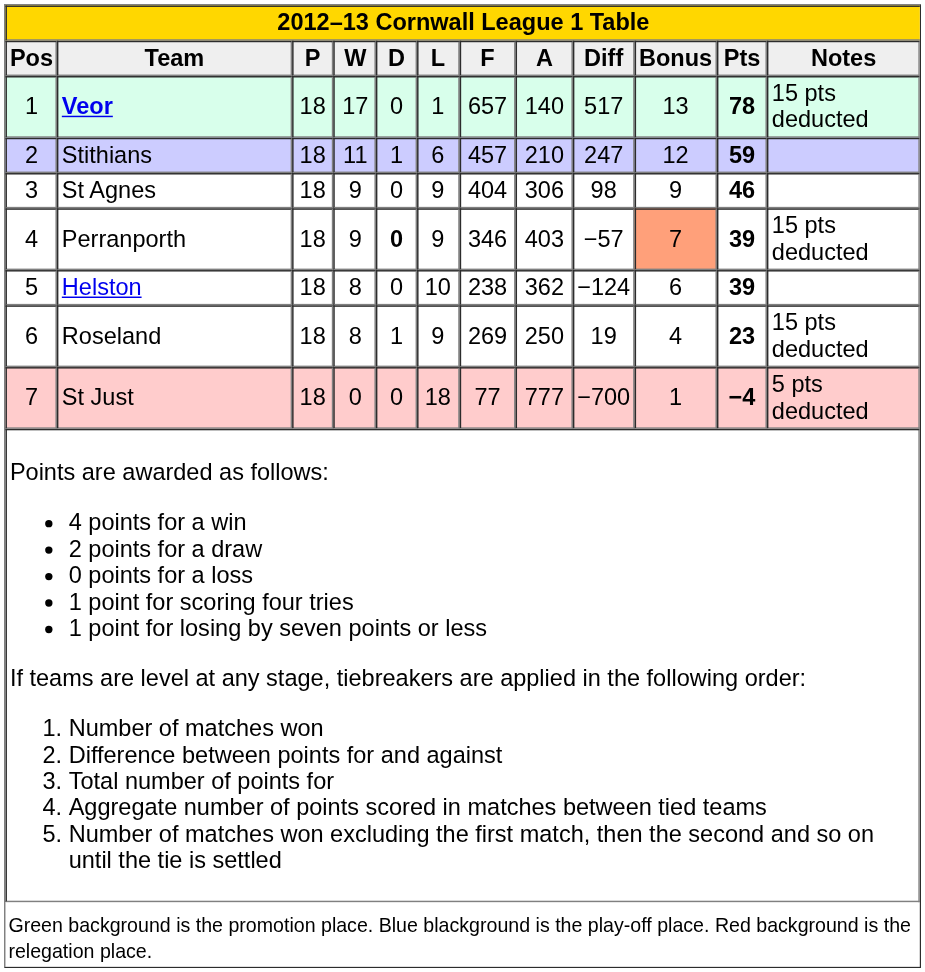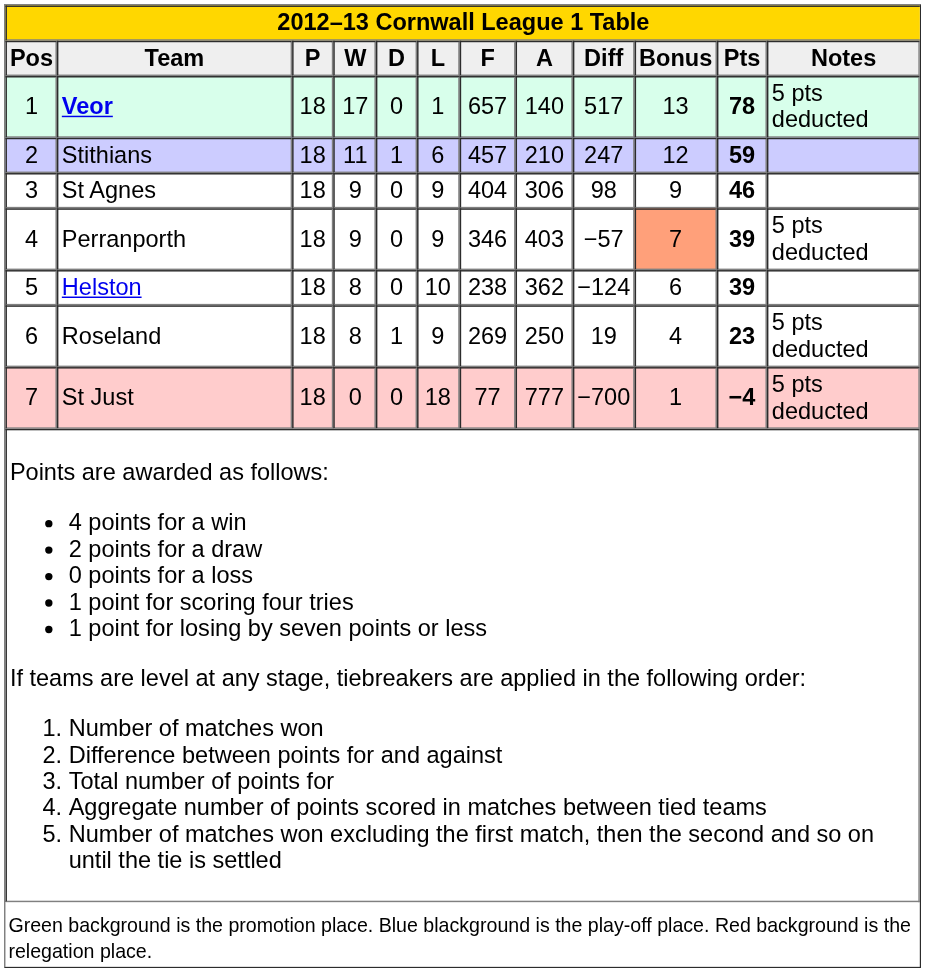(820, 106) 15 pts deducted -> (820, 106) 5 pts deducted
(397, 238) bold -> (397, 238) normal
(820, 238) 15 pts deducted -> (820, 238) 5 pts deducted
(820, 335) 15 pts deducted -> (820, 335) 5 pts deducted
